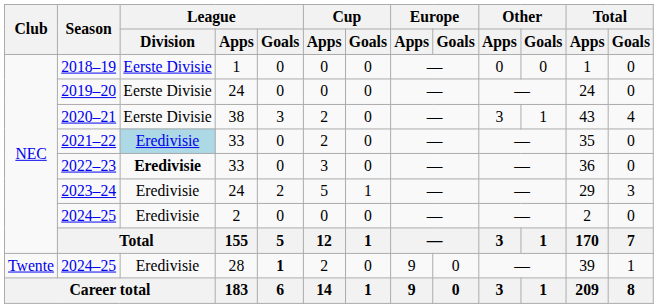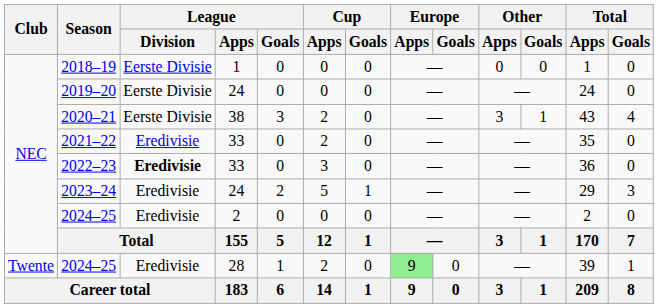(168, 141) lightblue background -> (168, 141) no background
(280, 265) bold -> (280, 265) normal
(412, 265) no background -> (412, 265) lightgreen background
